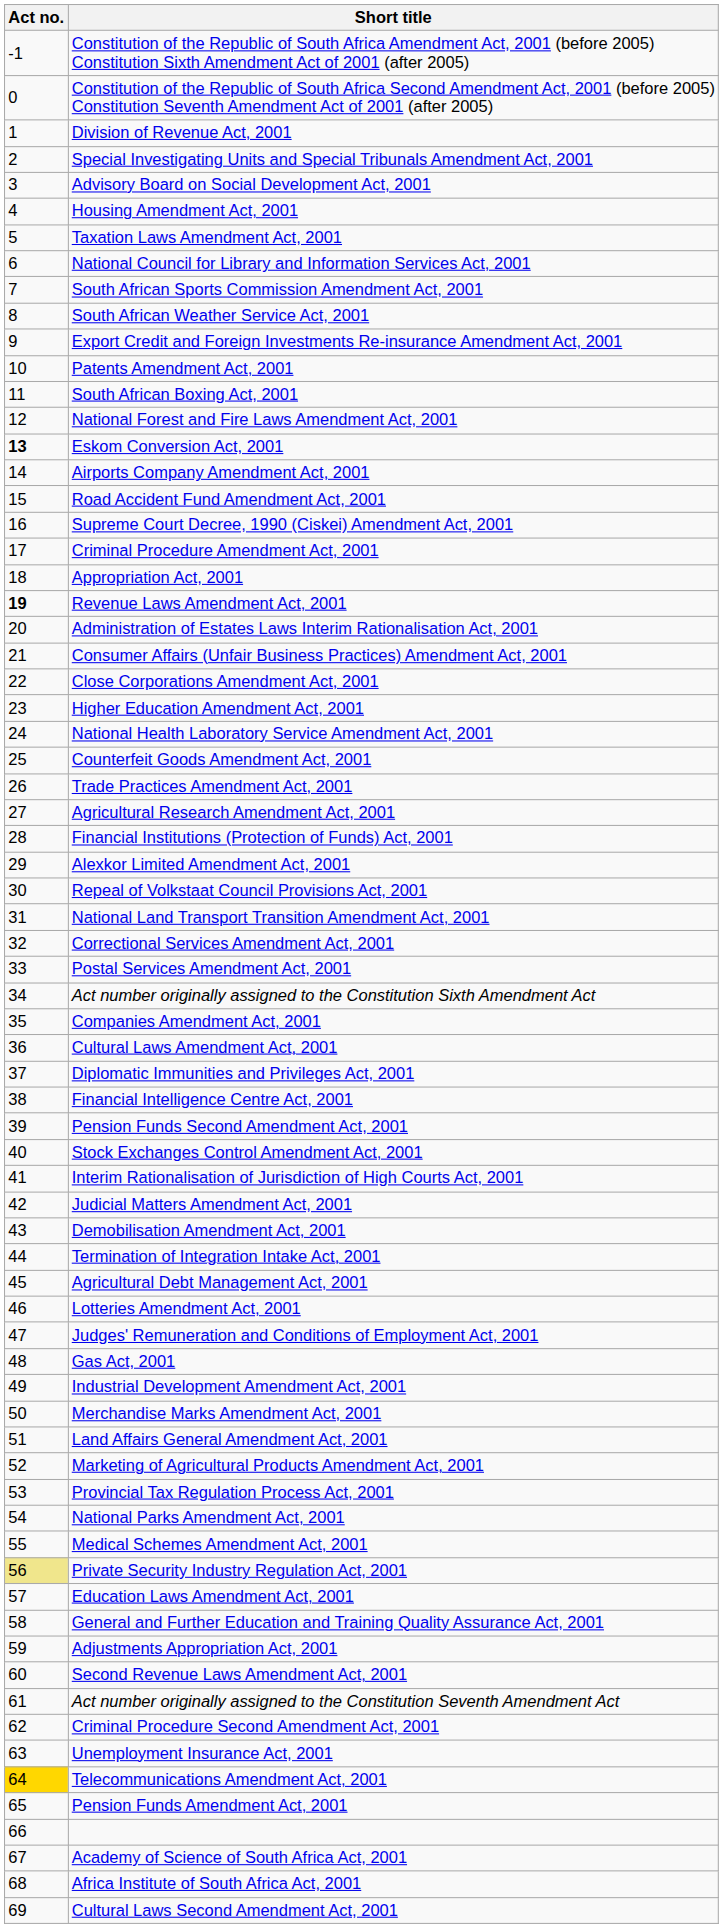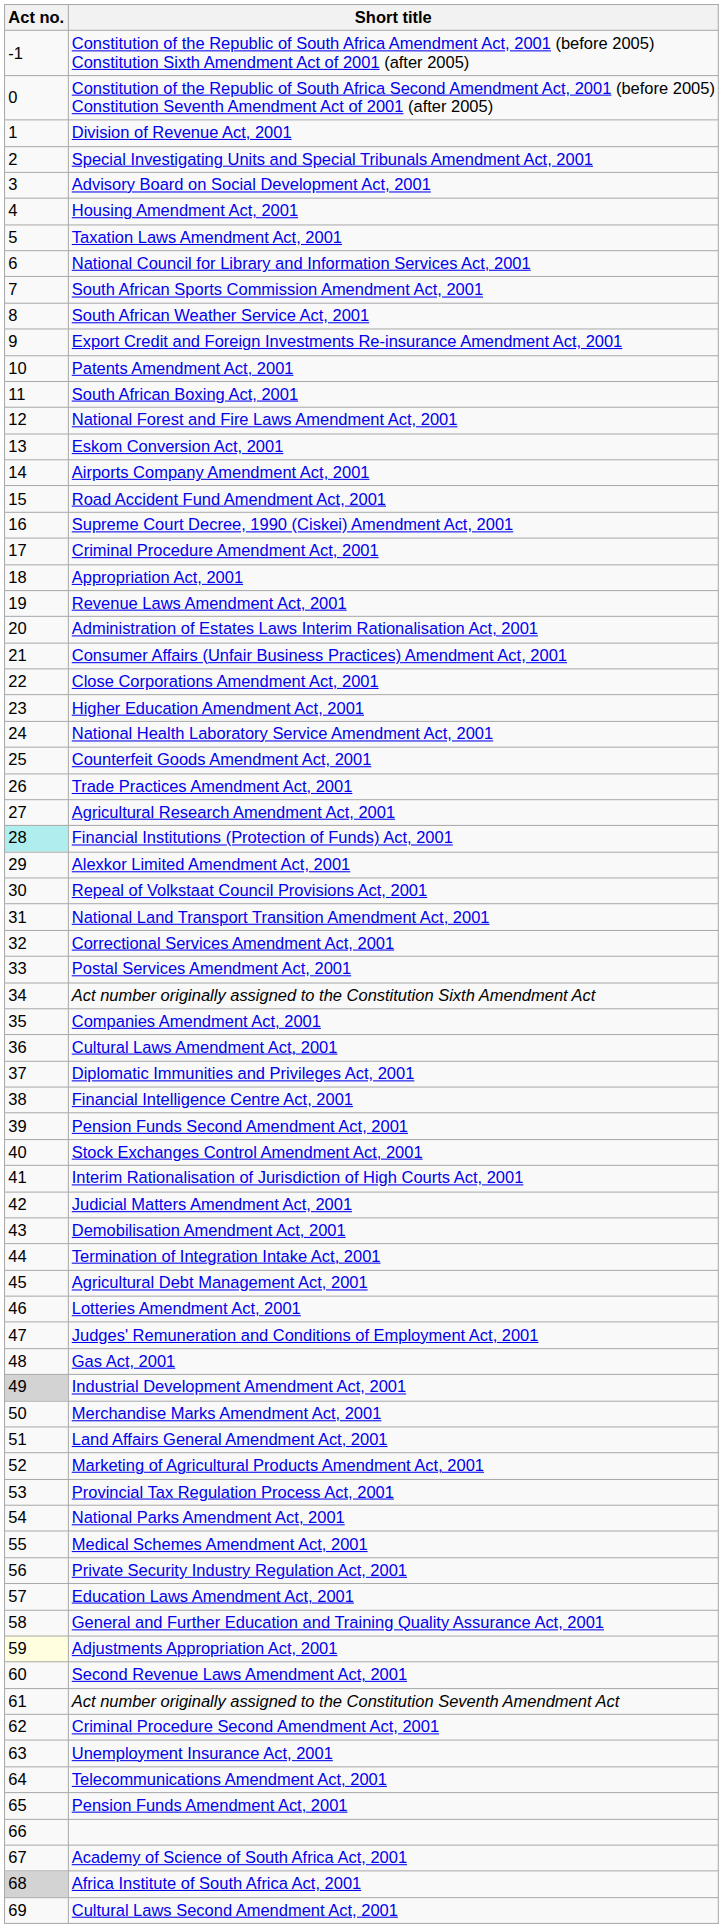(17, 446) bold -> (17, 446) normal
(17, 603) bold -> (17, 603) normal
(17, 838) no background -> (17, 838) paleturquoise background
(17, 1387) no background -> (17, 1387) lightgrey background
(17, 1570) khaki background -> (17, 1570) no background
(17, 1648) no background -> (17, 1648) lightyellow background
(17, 1779) gold background -> (17, 1779) no background
(17, 1884) no background -> (17, 1884) lightgrey background
